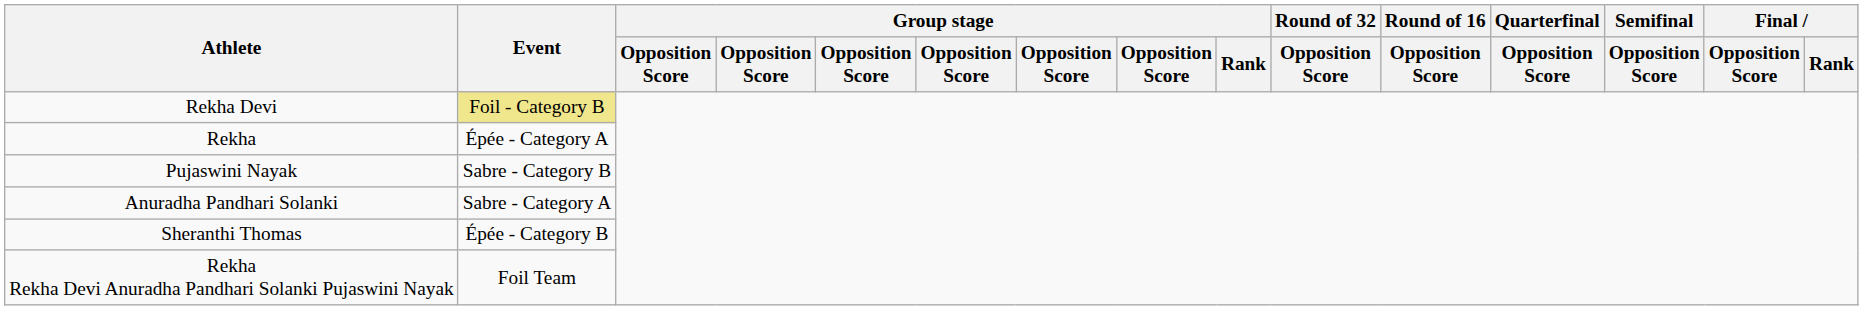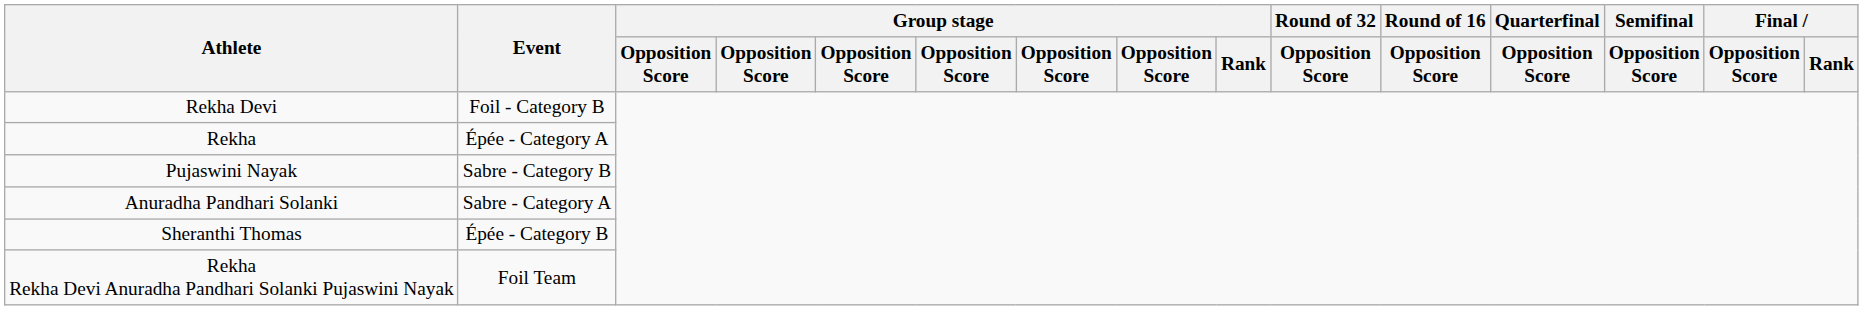(537, 107) khaki background -> (537, 107) no background
